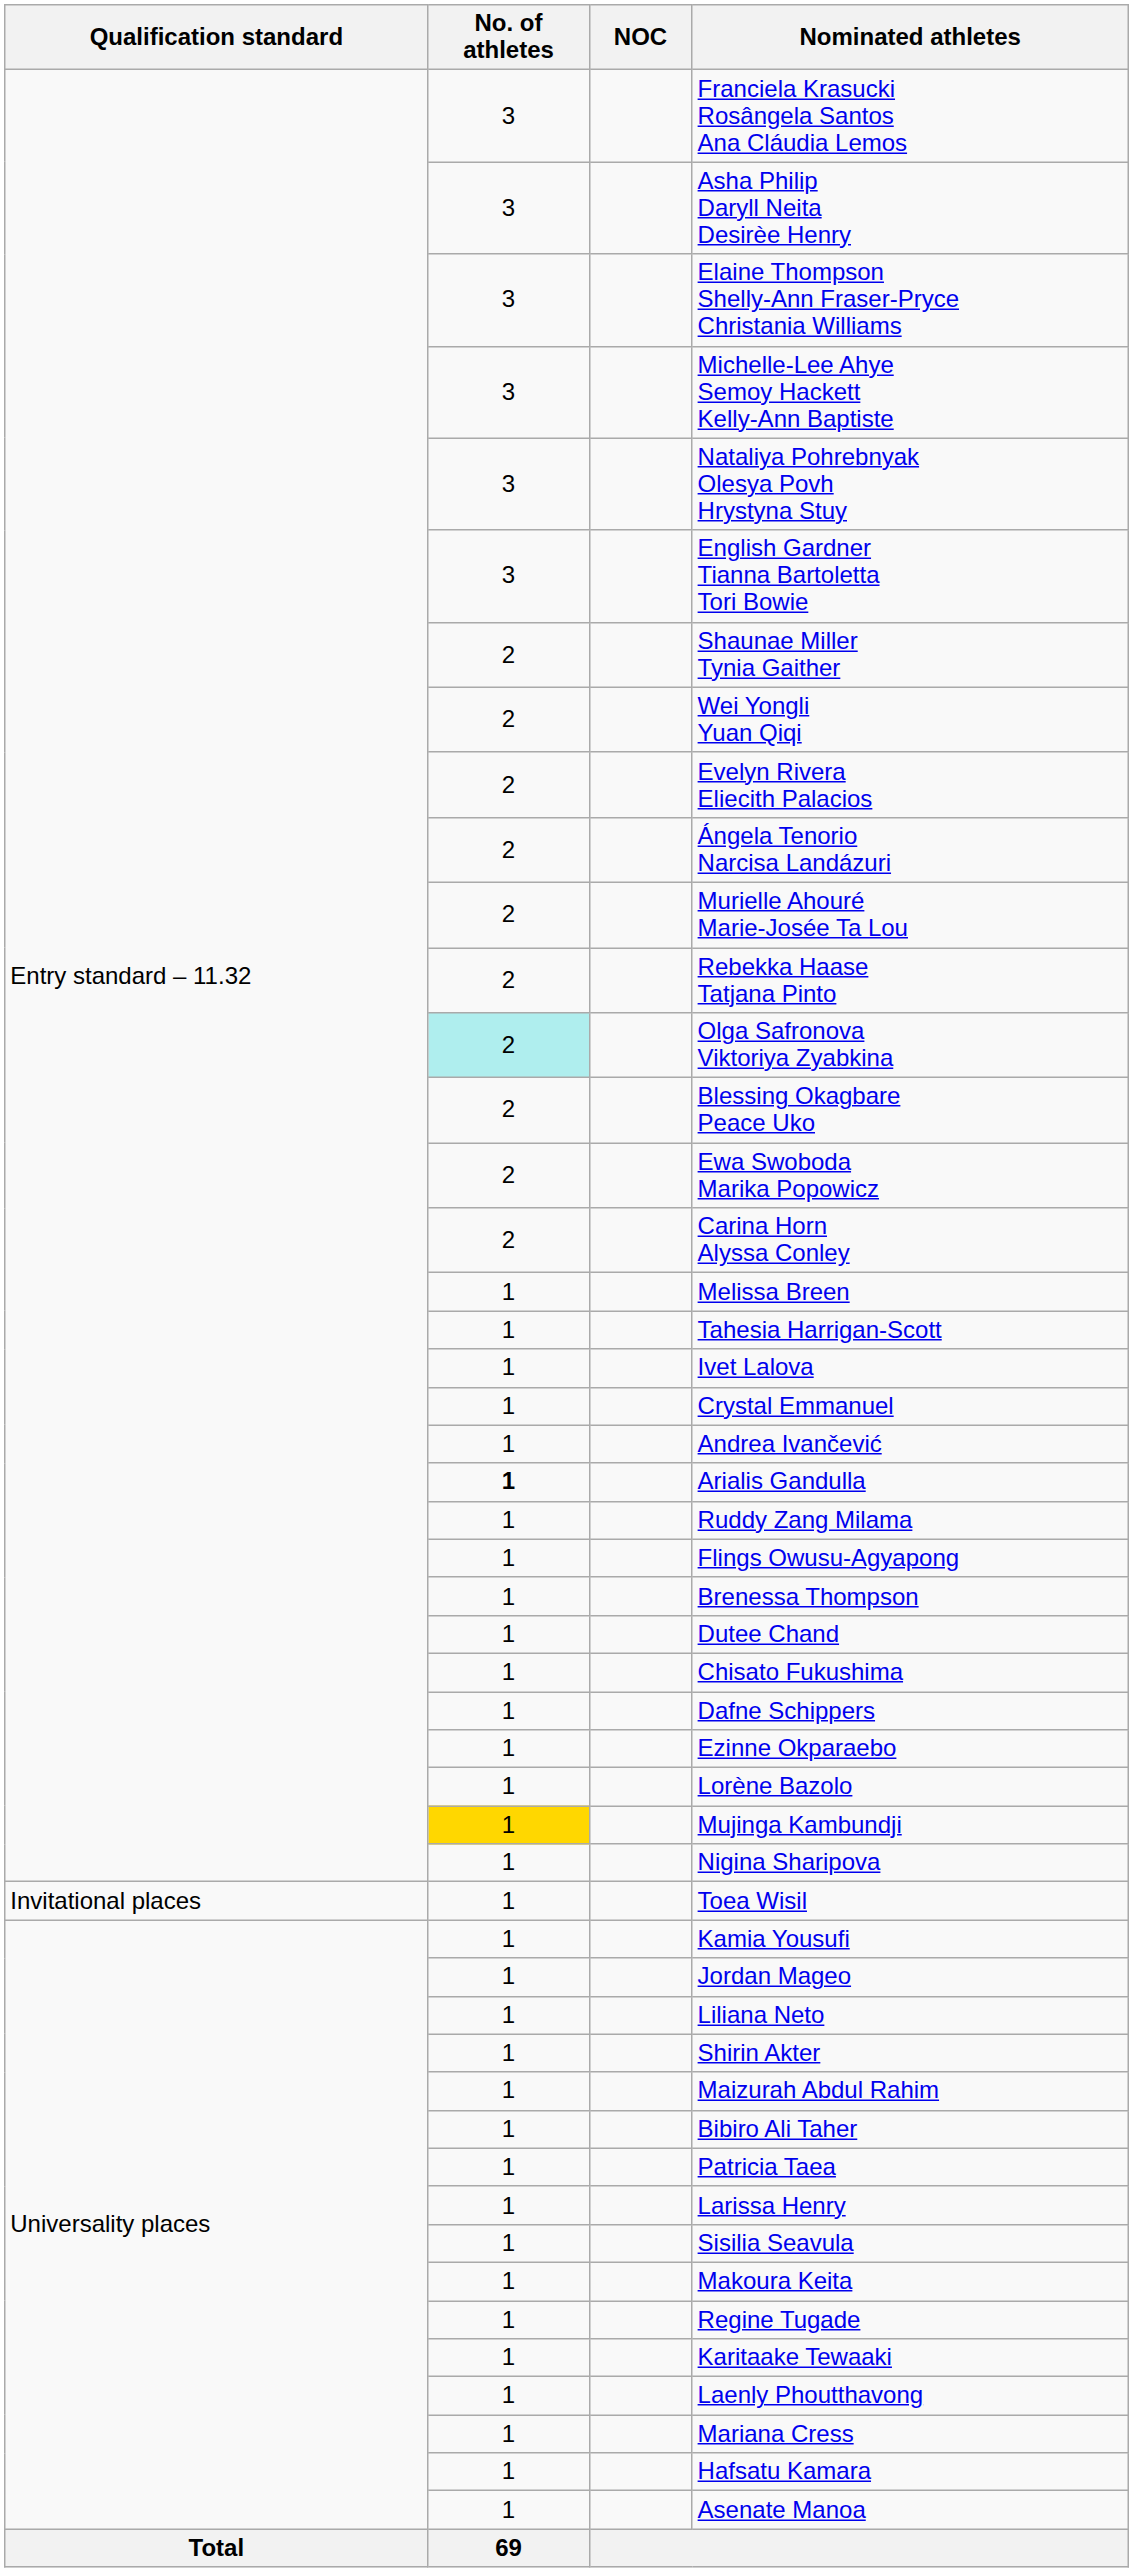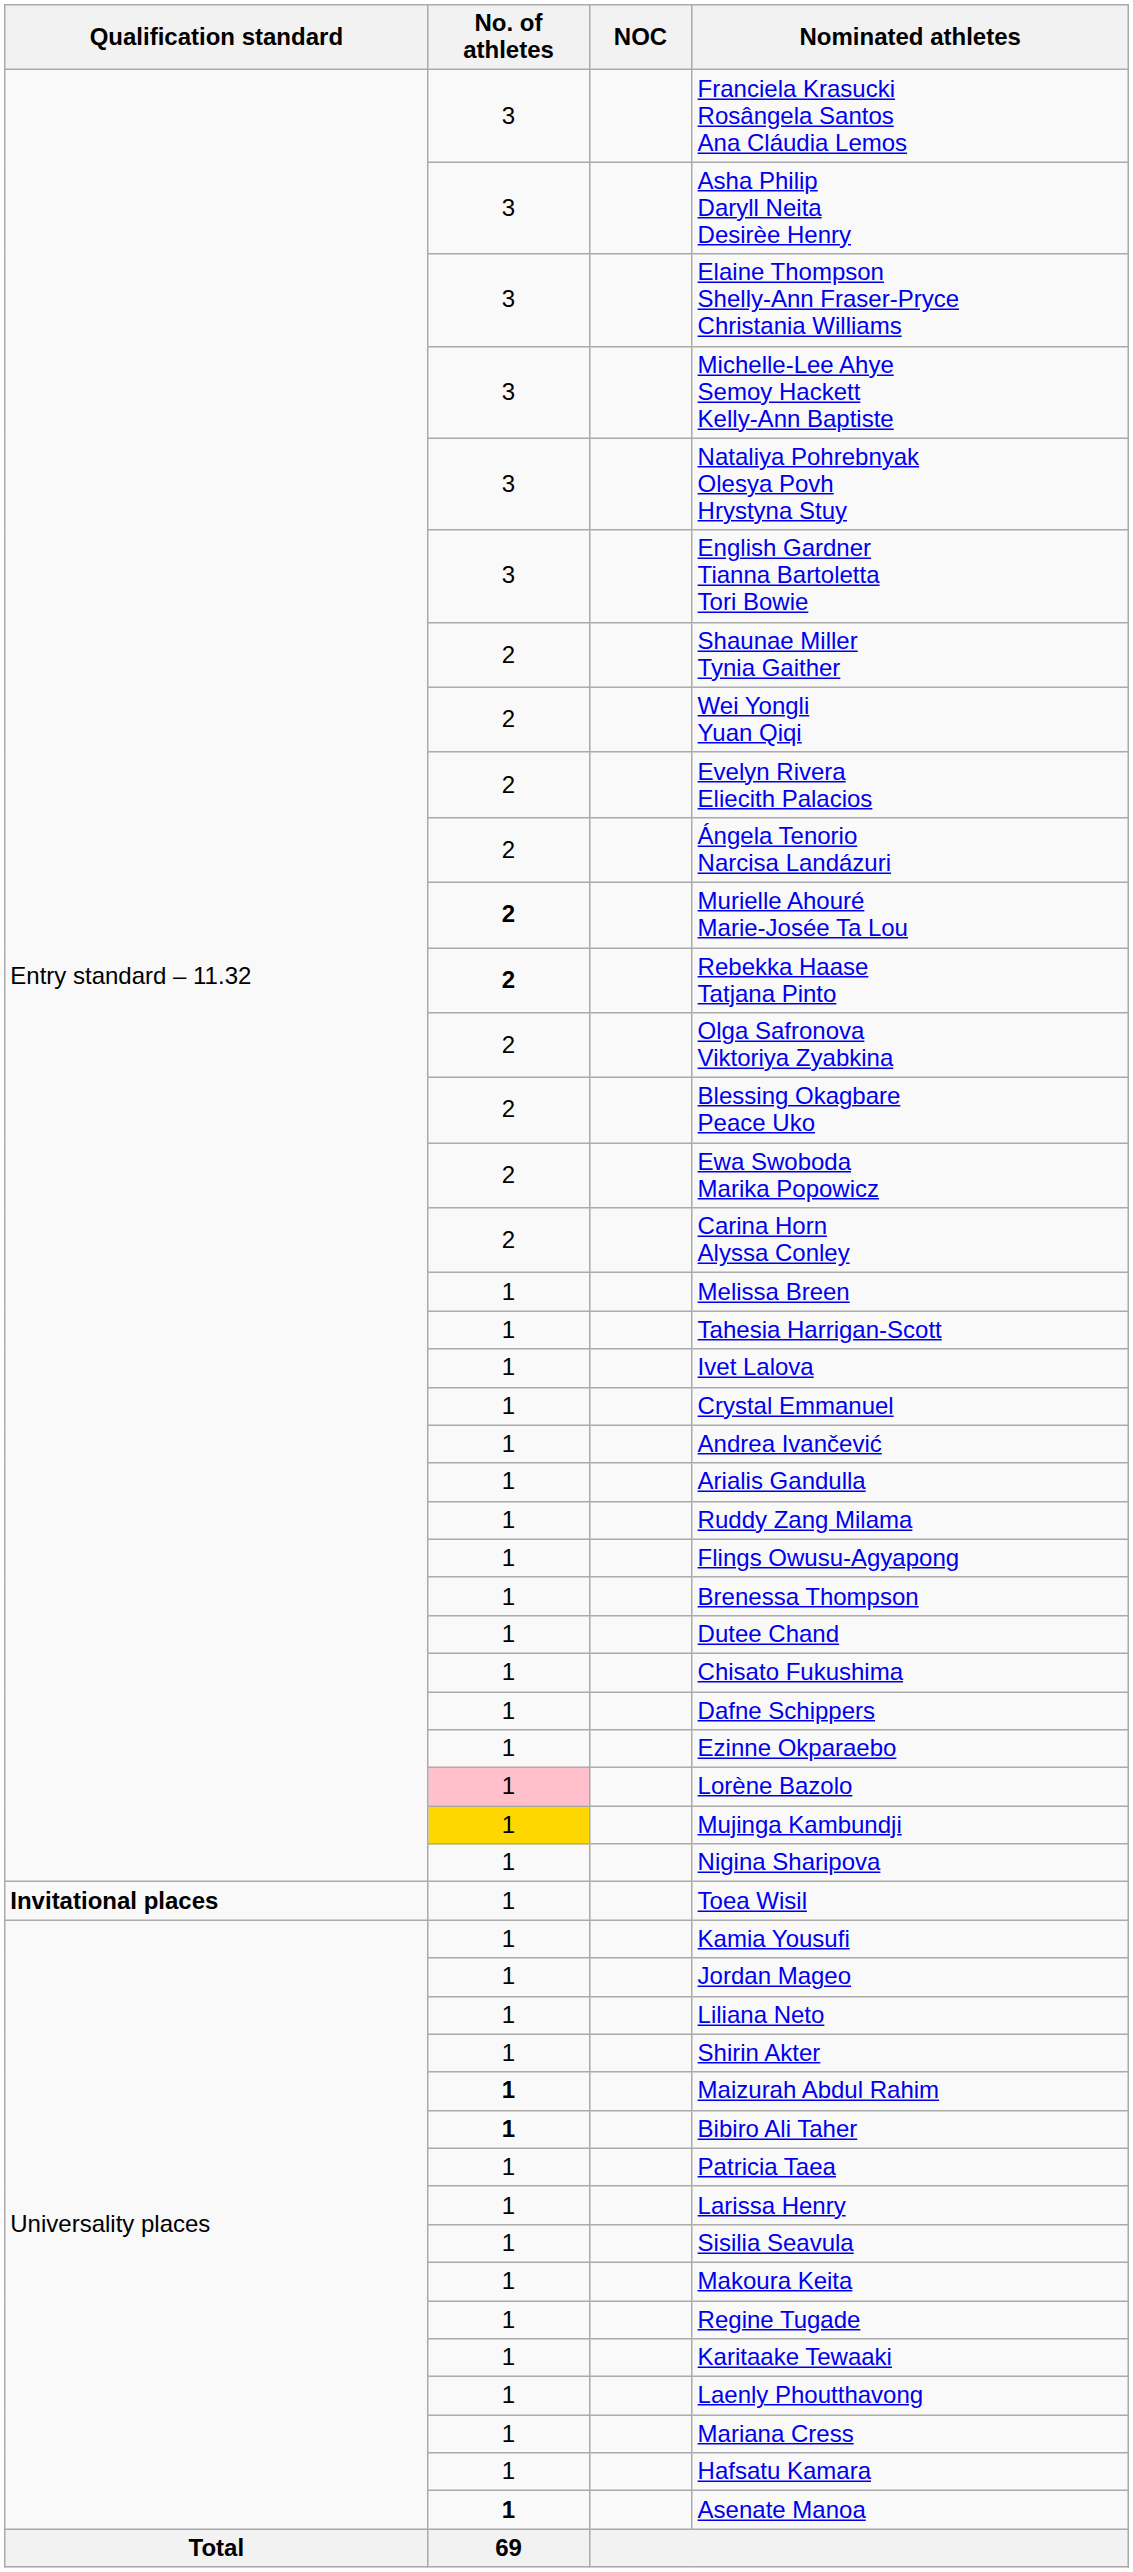(508, 914) normal -> (508, 914) bold
(508, 979) normal -> (508, 979) bold
(508, 1044) paleturquoise background -> (508, 1044) no background
(508, 1481) bold -> (508, 1481) normal
(508, 1786) no background -> (508, 1786) pink background
(106, 1900) normal -> (114, 1900) bold
(508, 2090) normal -> (508, 2090) bold
(508, 2128) normal -> (508, 2128) bold
(508, 2509) normal -> (508, 2509) bold
